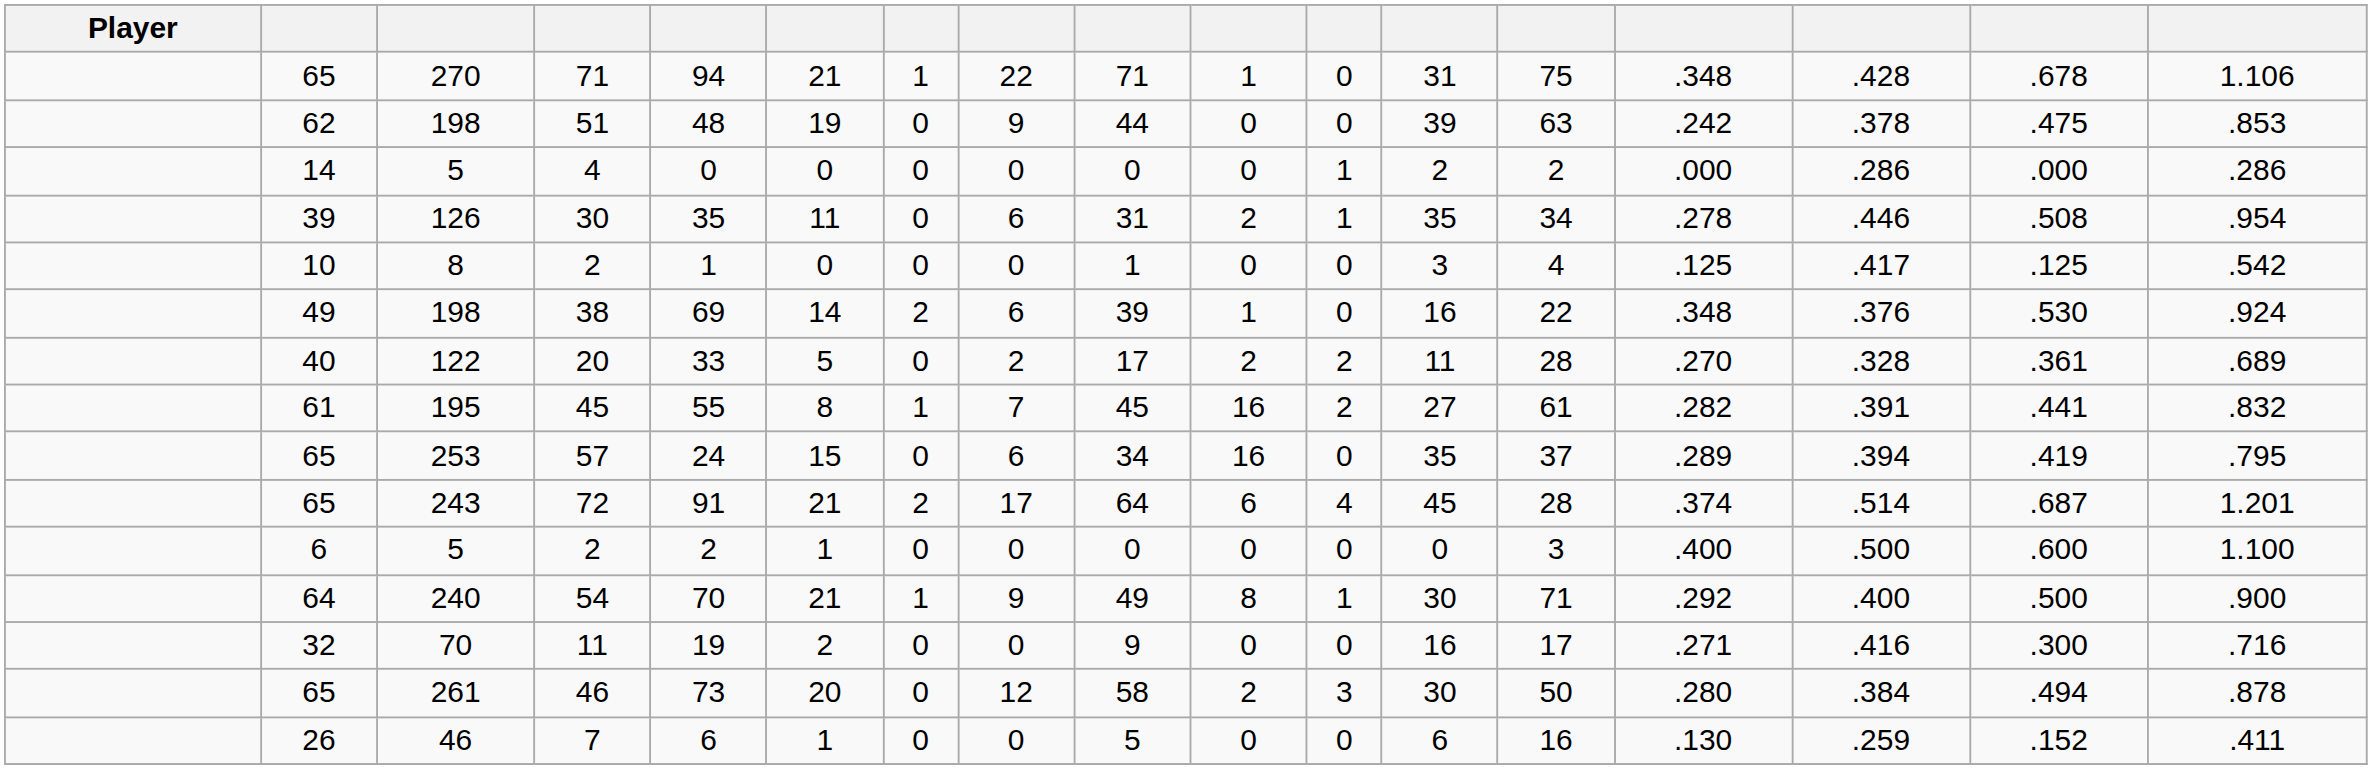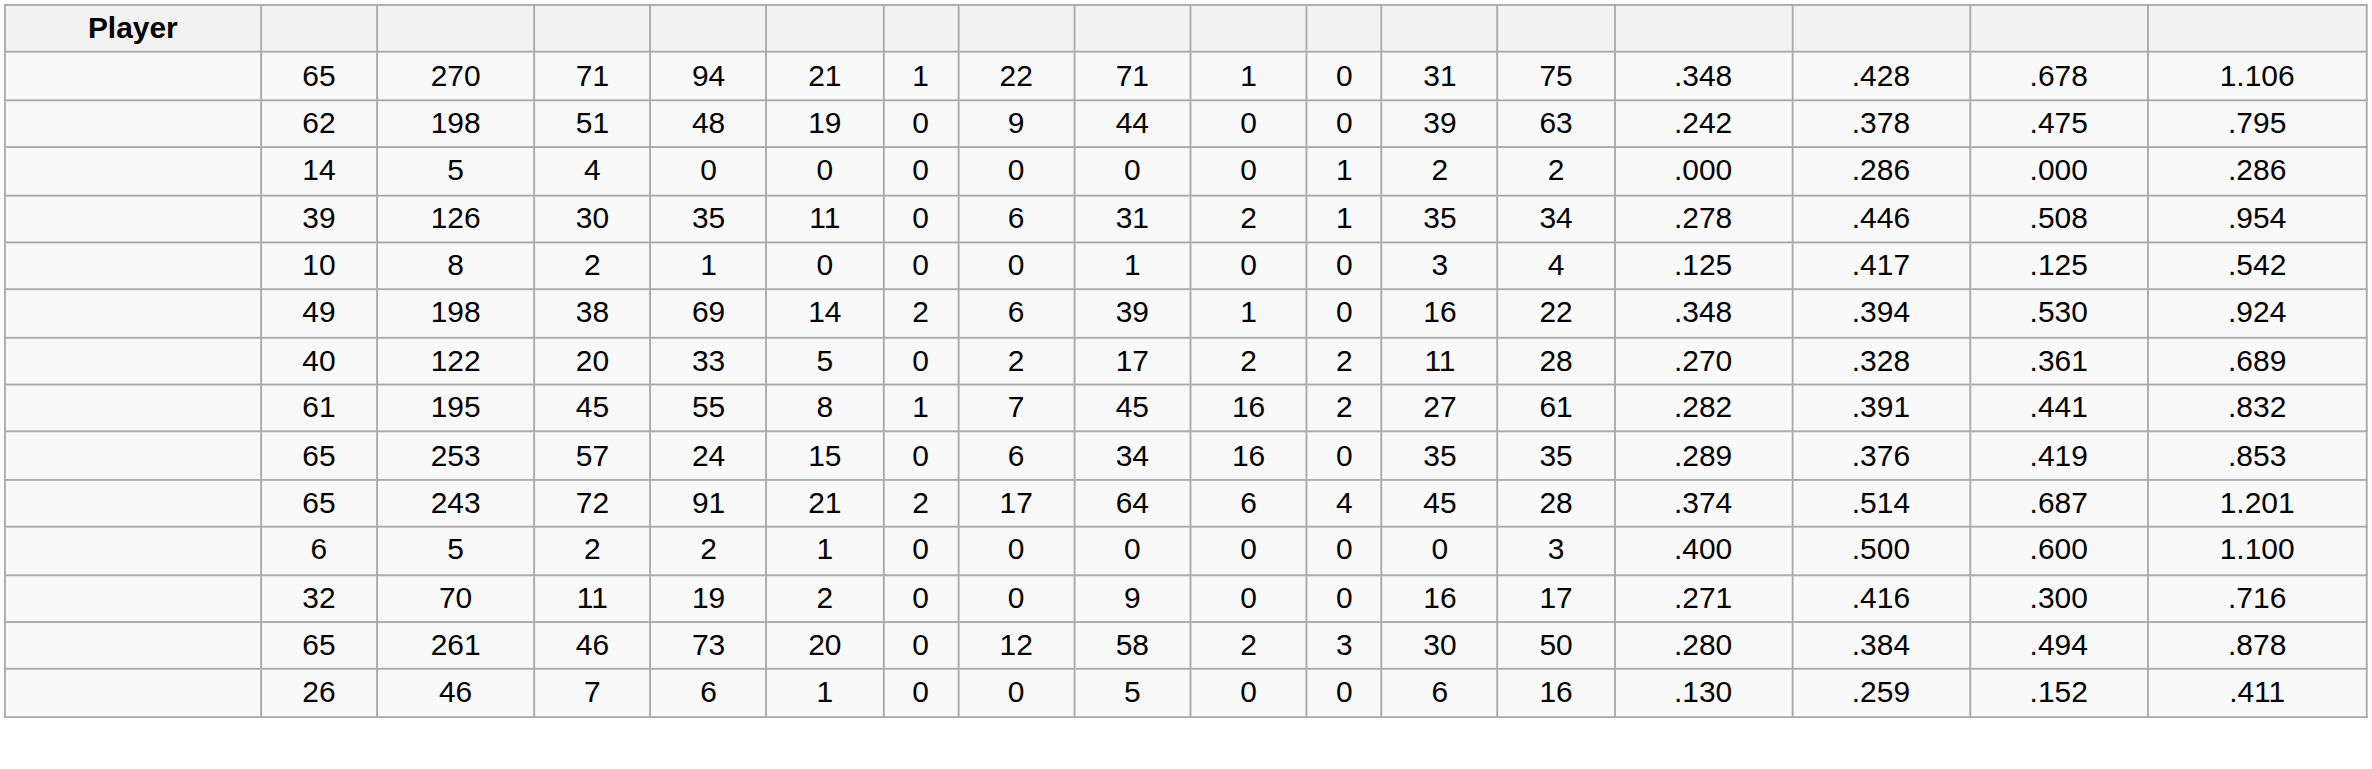(2257, 123) .853 -> (2257, 123) .795
(1881, 312) .376 -> (1881, 312) .394
(1556, 455) 37 -> (1556, 455) 35
(1881, 455) .394 -> (1881, 455) .376
(2257, 455) .795 -> (2257, 455) .853
- row: (456, 597)
